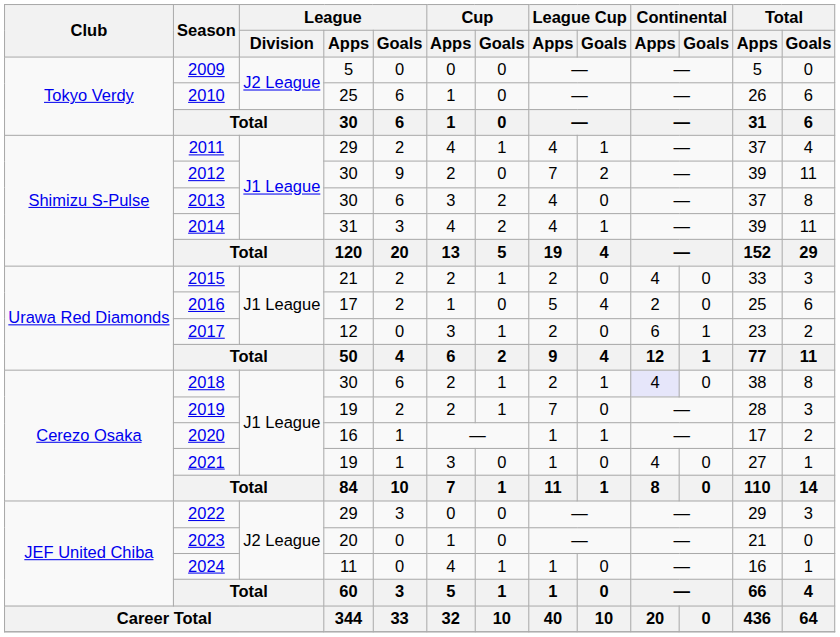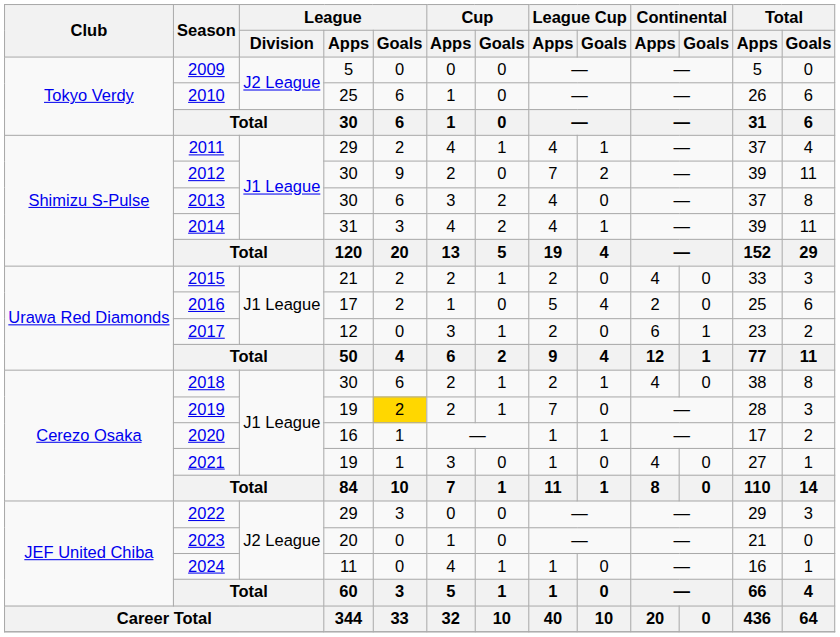(655, 383) lavender background -> (655, 383) no background
(400, 409) no background -> (400, 409) gold background
